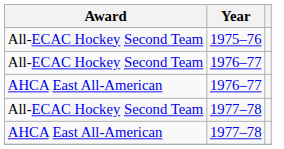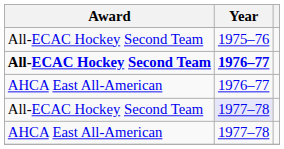(106, 62) normal -> (109, 62) bold
(236, 62) normal -> (244, 62) bold
(236, 109) no background -> (244, 109) lavender background
